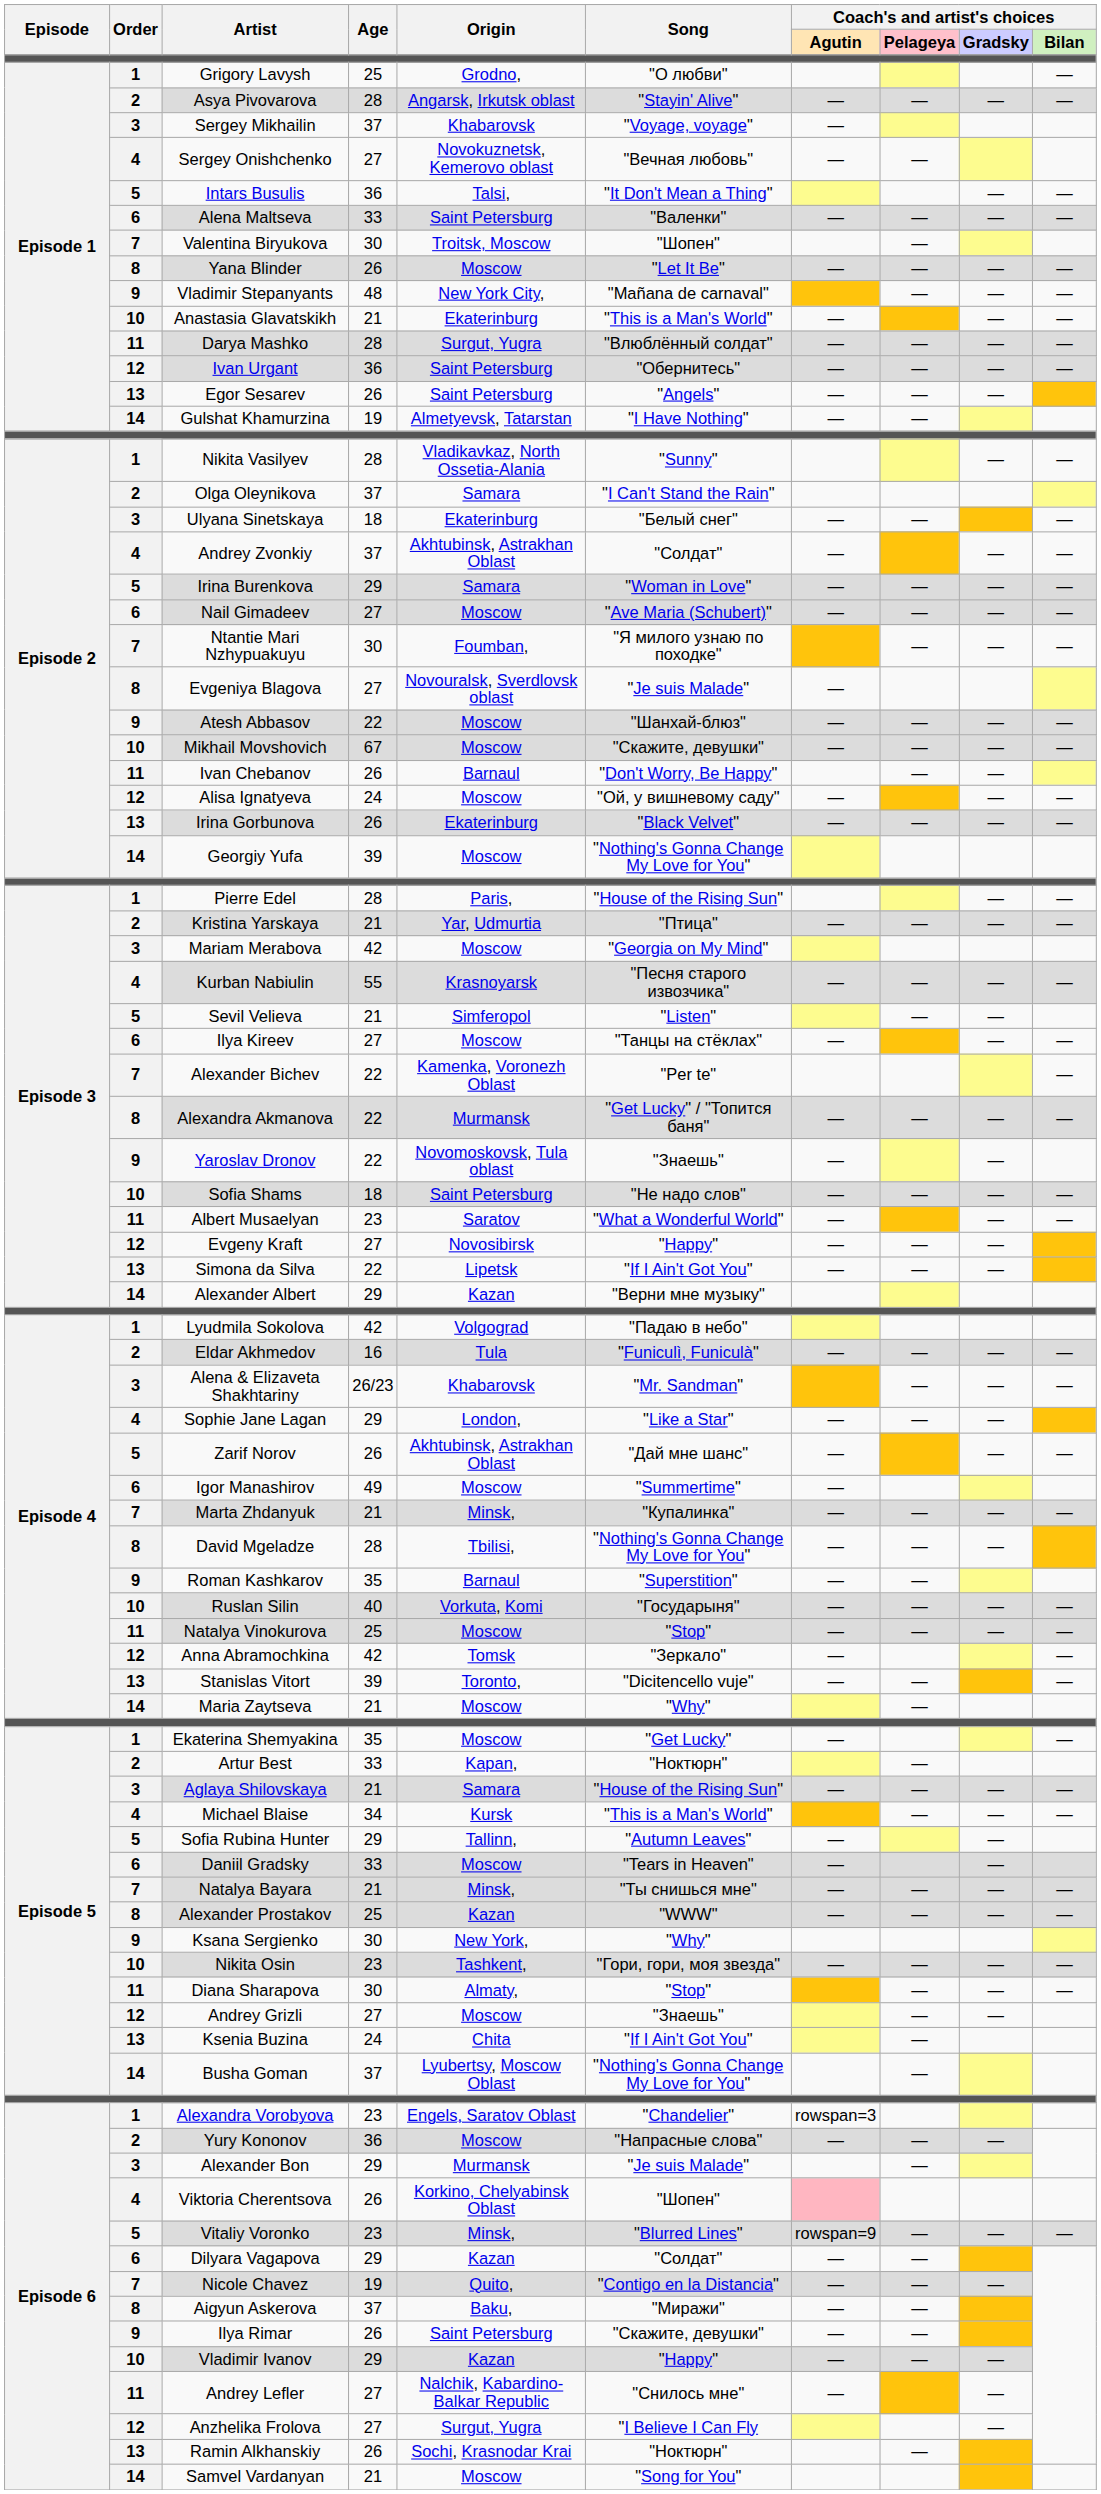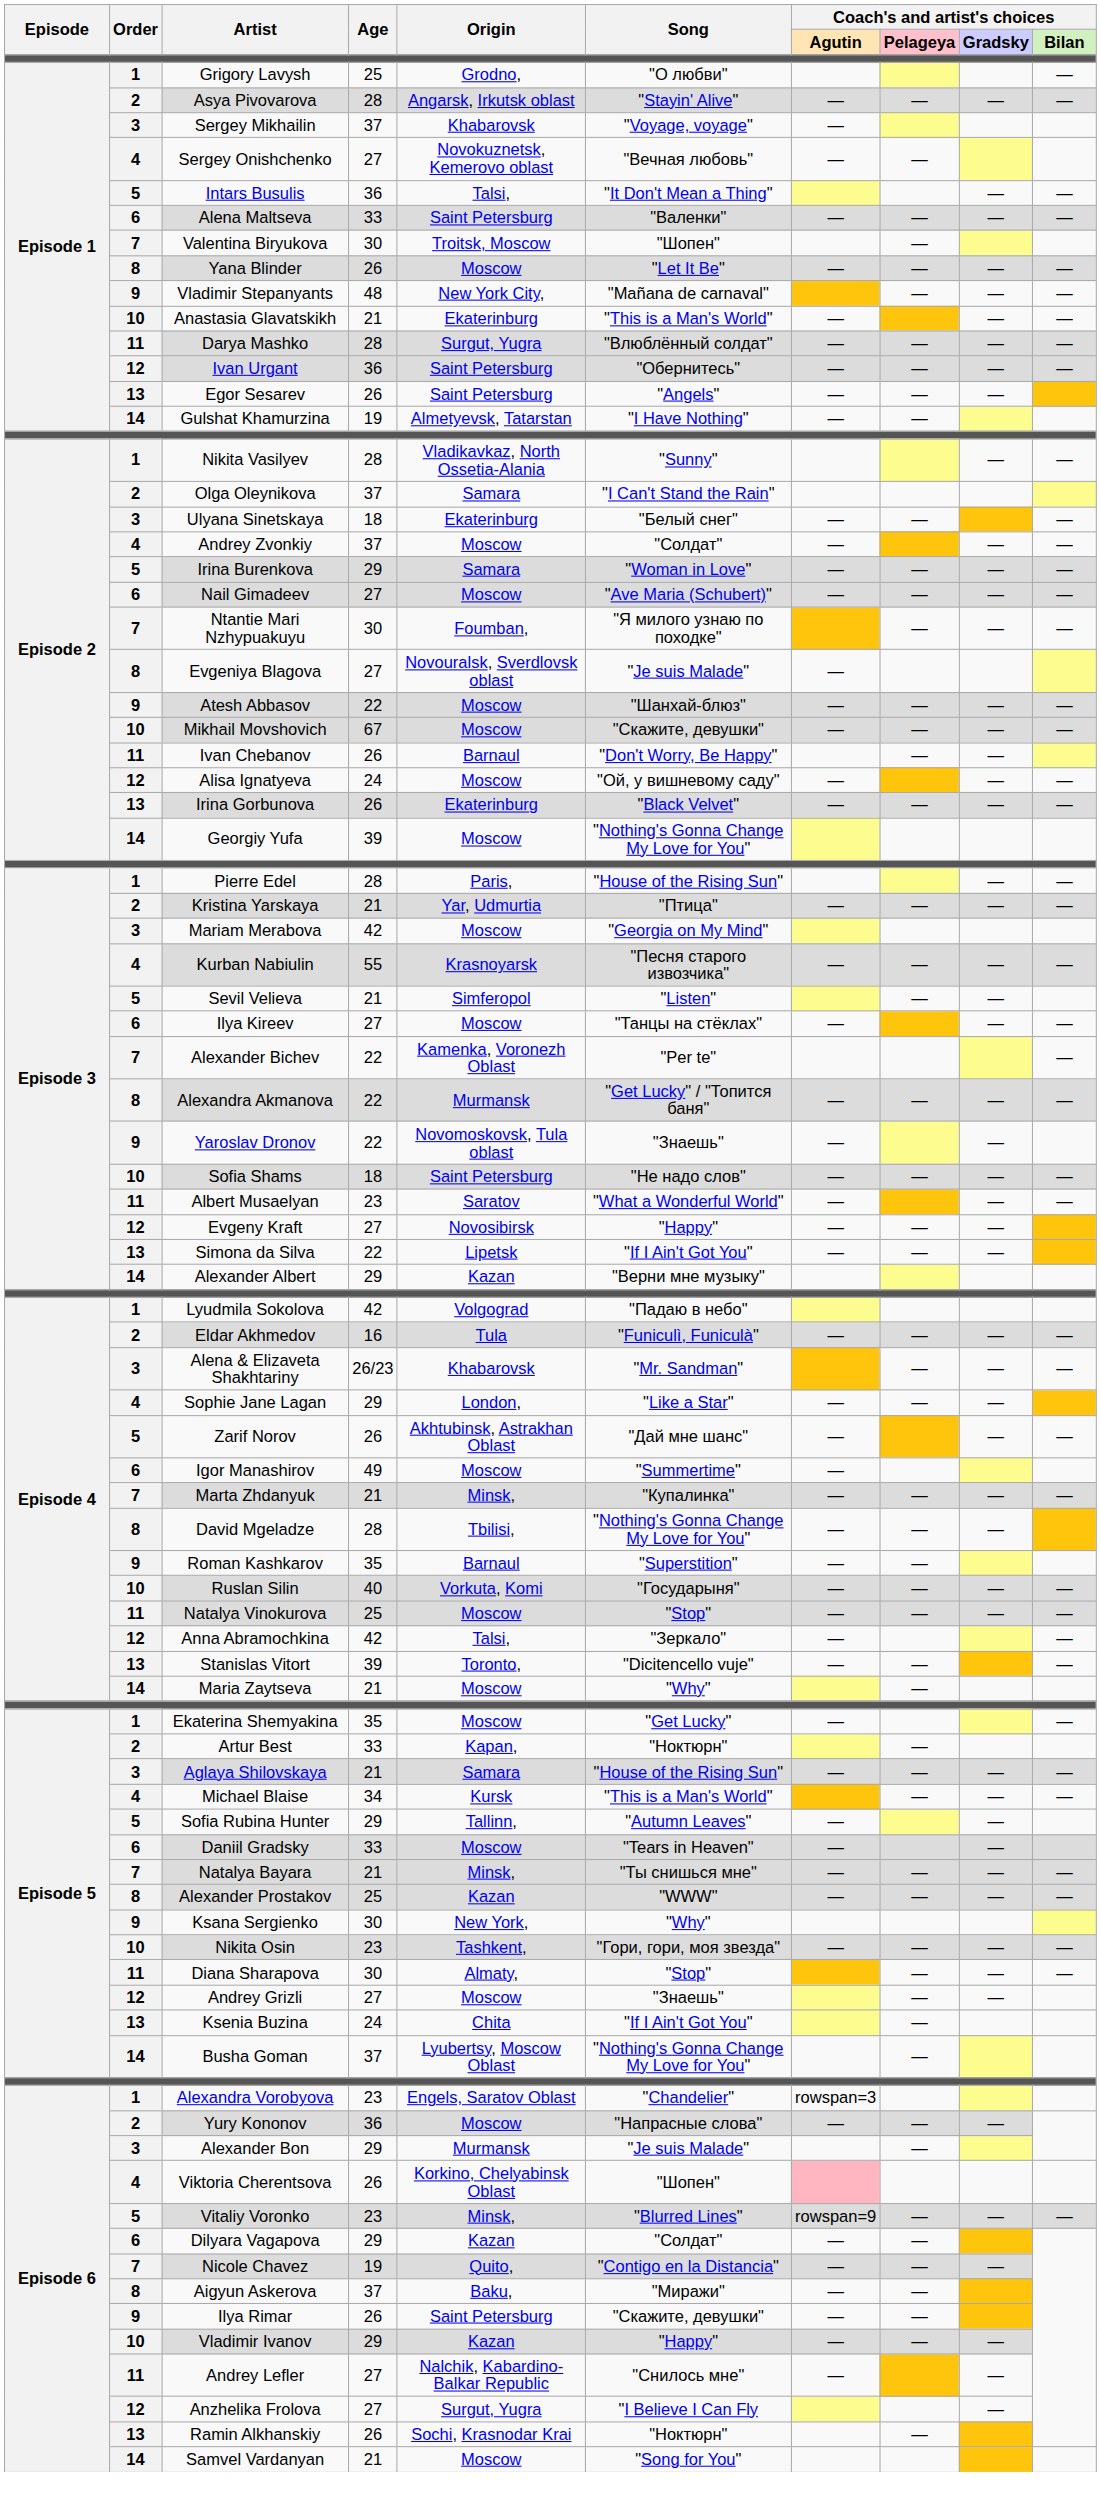(491, 553) Akhtubinsk, Astrakhan Oblast -> (491, 544) Moscow
(491, 1656) Tomsk -> (491, 1638) Talsi,
